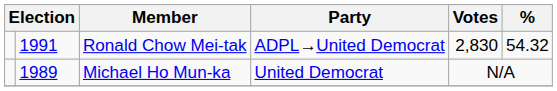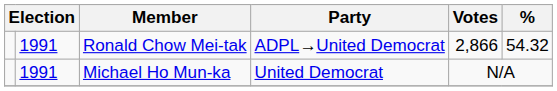(477, 45) 2,830 -> (477, 45) 2,866
(38, 72) 1989 -> (38, 72) 1991
